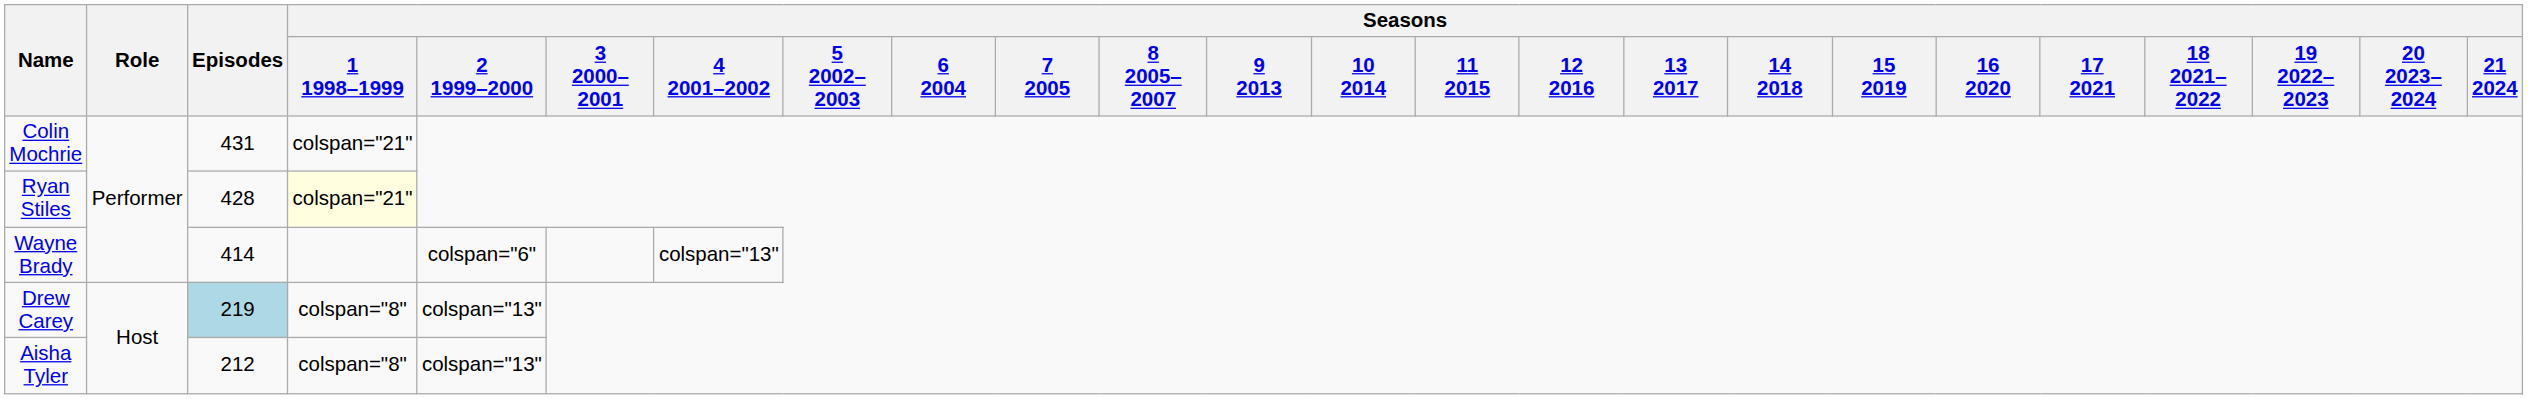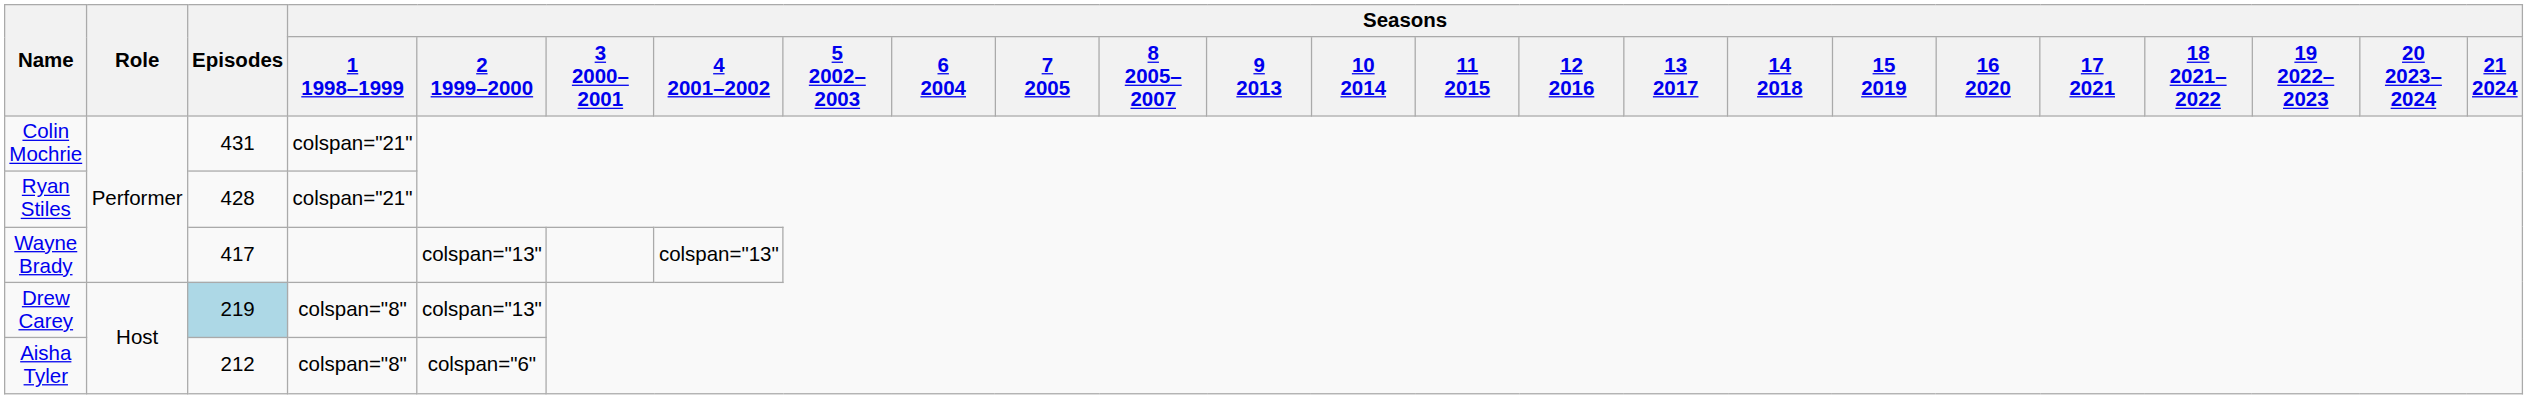(353, 198) lightyellow background -> (353, 198) no background
(238, 254) 414 -> (238, 254) 417
(482, 254) colspan="6" -> (482, 254) colspan="13"
(482, 365) colspan="13" -> (482, 365) colspan="6"
